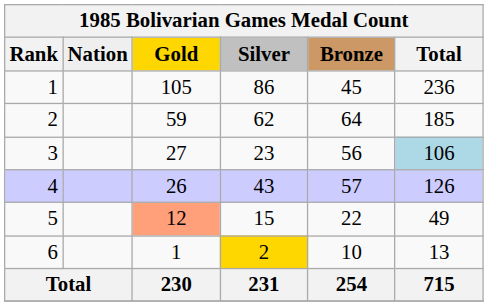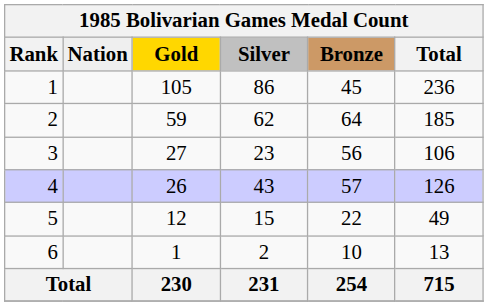(439, 152) lightblue background -> (439, 152) no background
(176, 218) lightsalmon background -> (176, 218) no background
(264, 251) gold background -> (264, 251) no background
